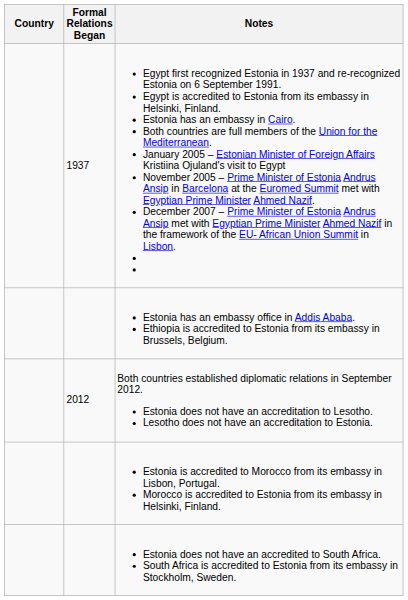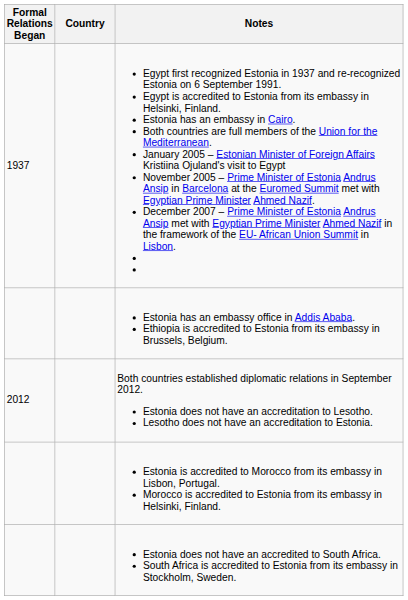columns swapped: (34, 24) <-> (90, 24)
